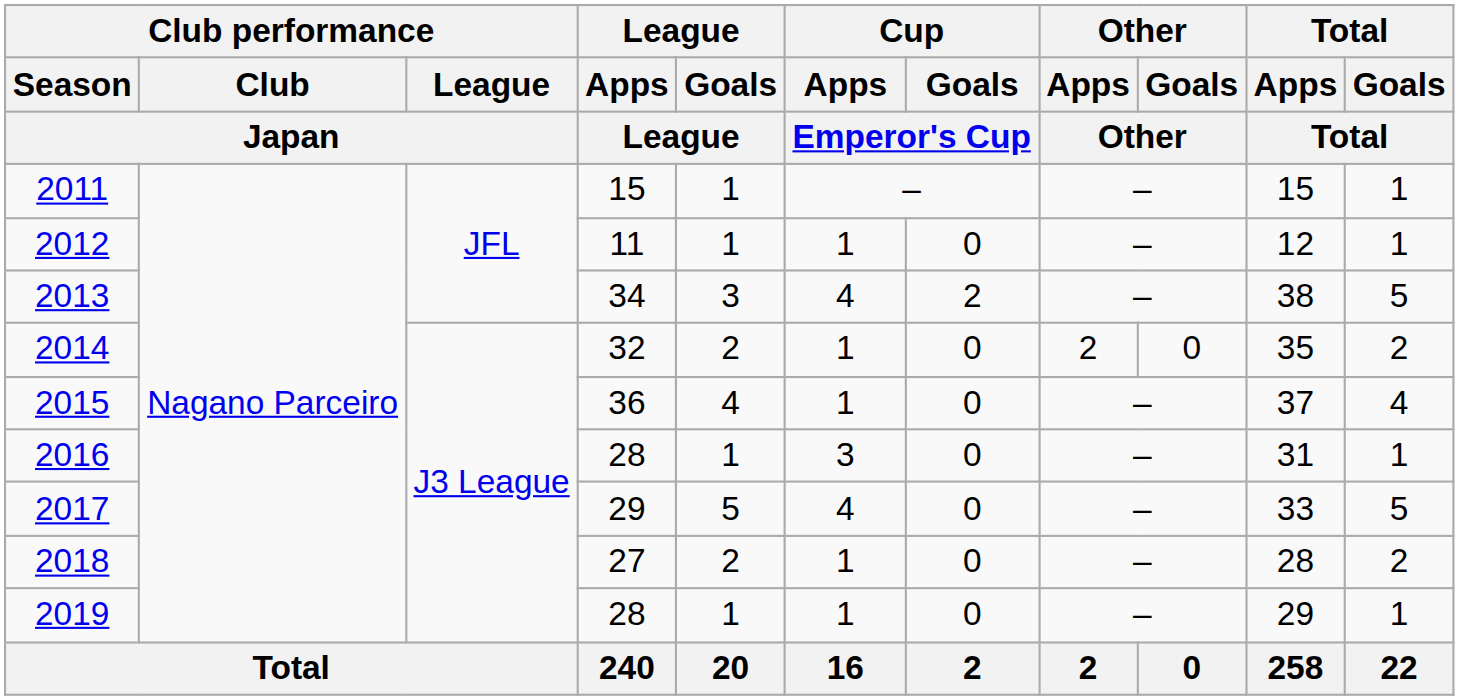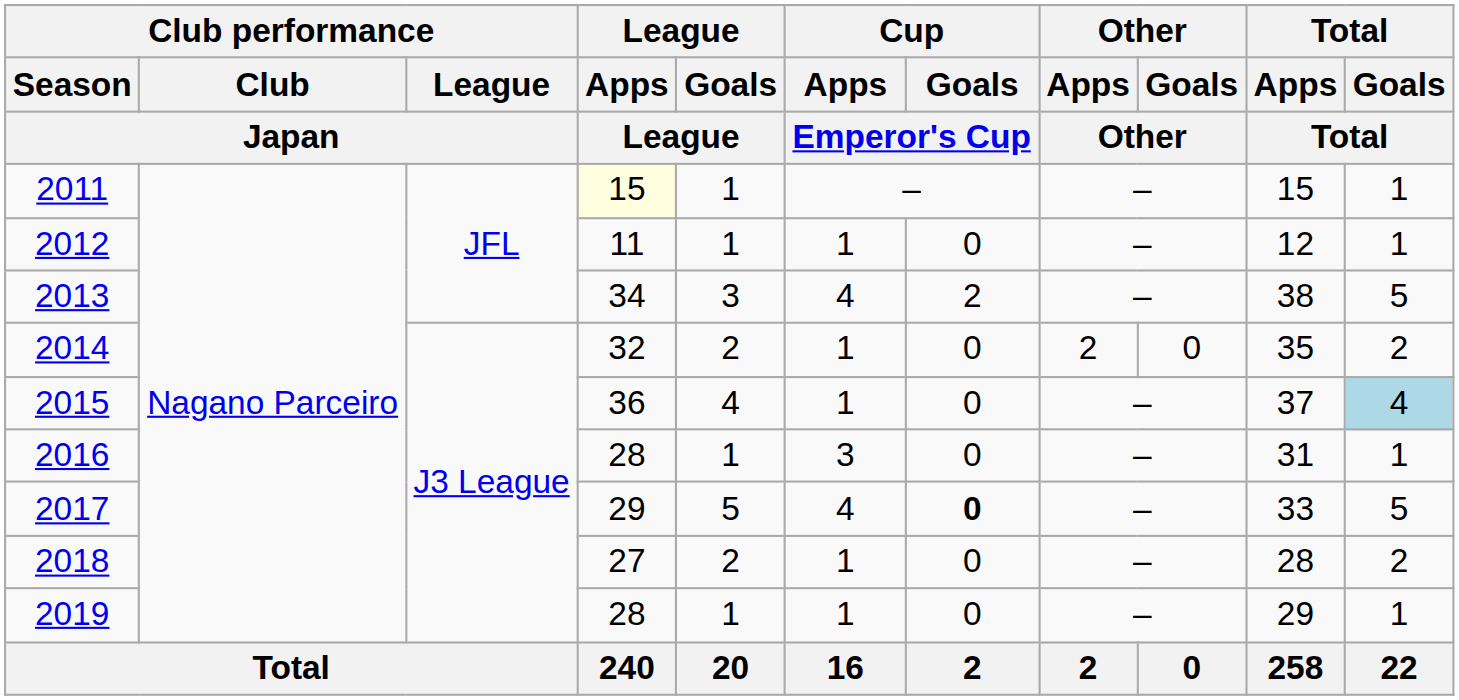(627, 190) no background -> (627, 190) lightyellow background
(1399, 402) no background -> (1399, 402) lightblue background
(972, 508) normal -> (972, 508) bold
